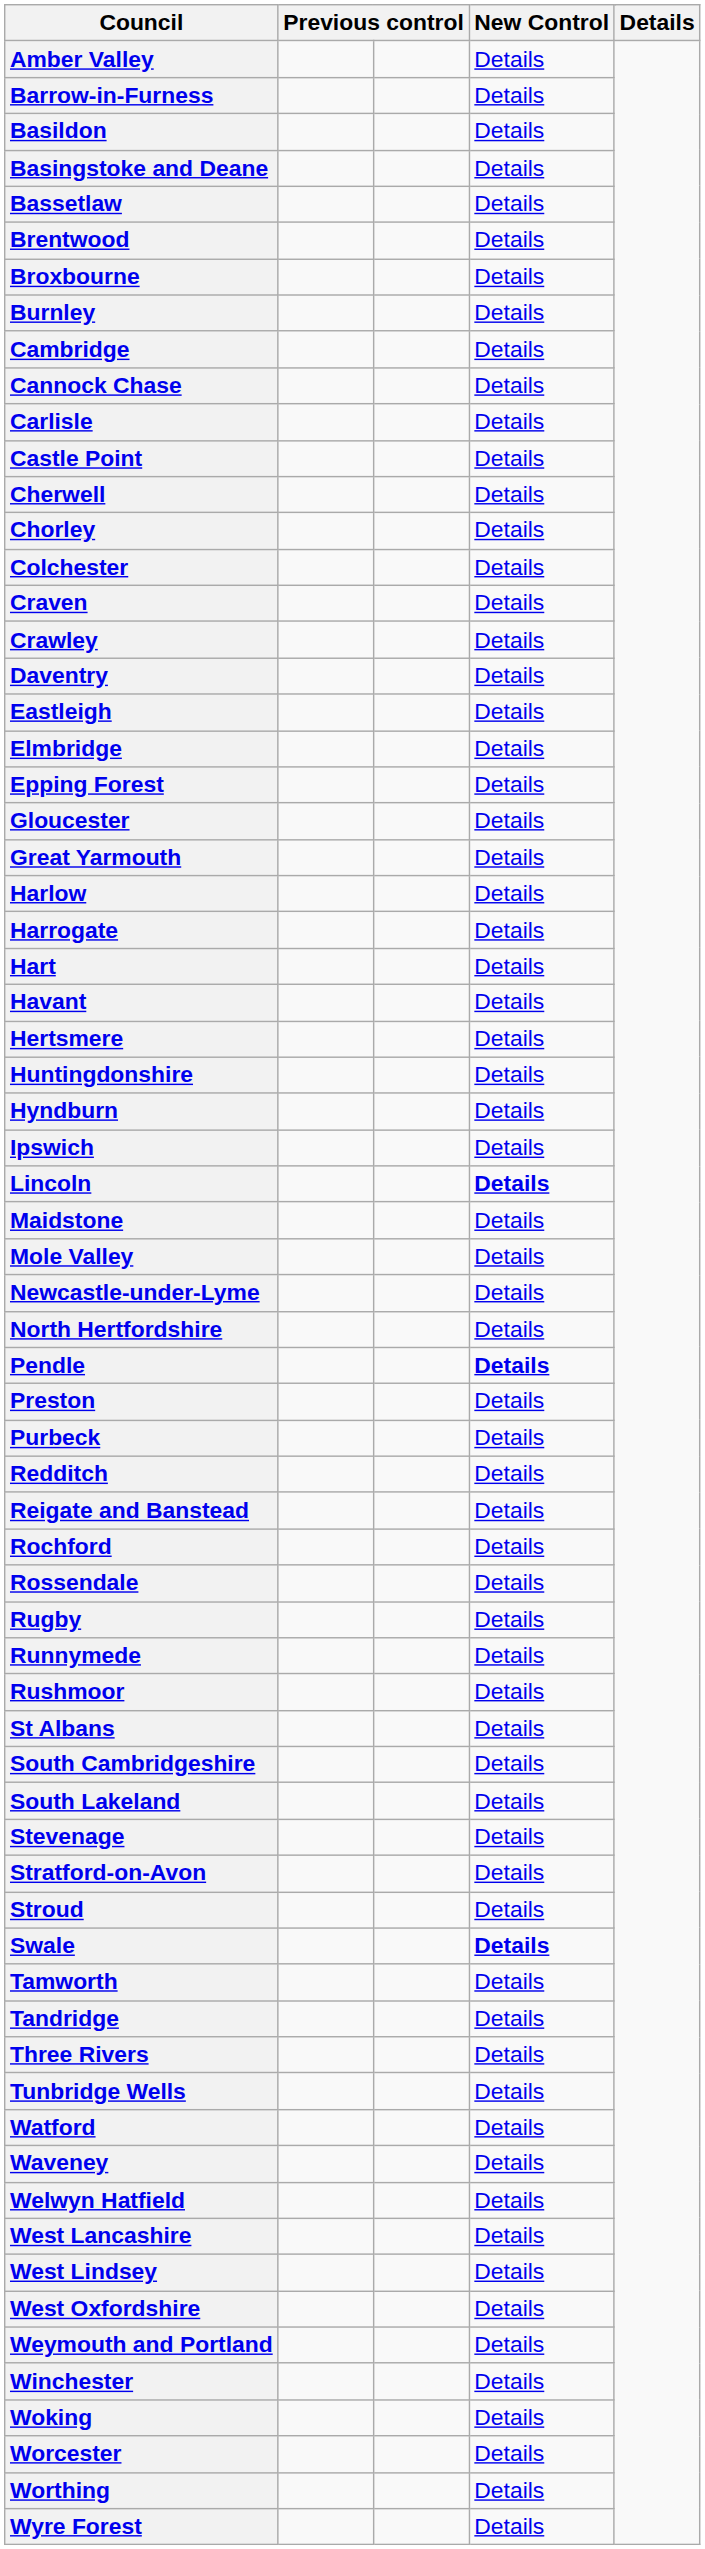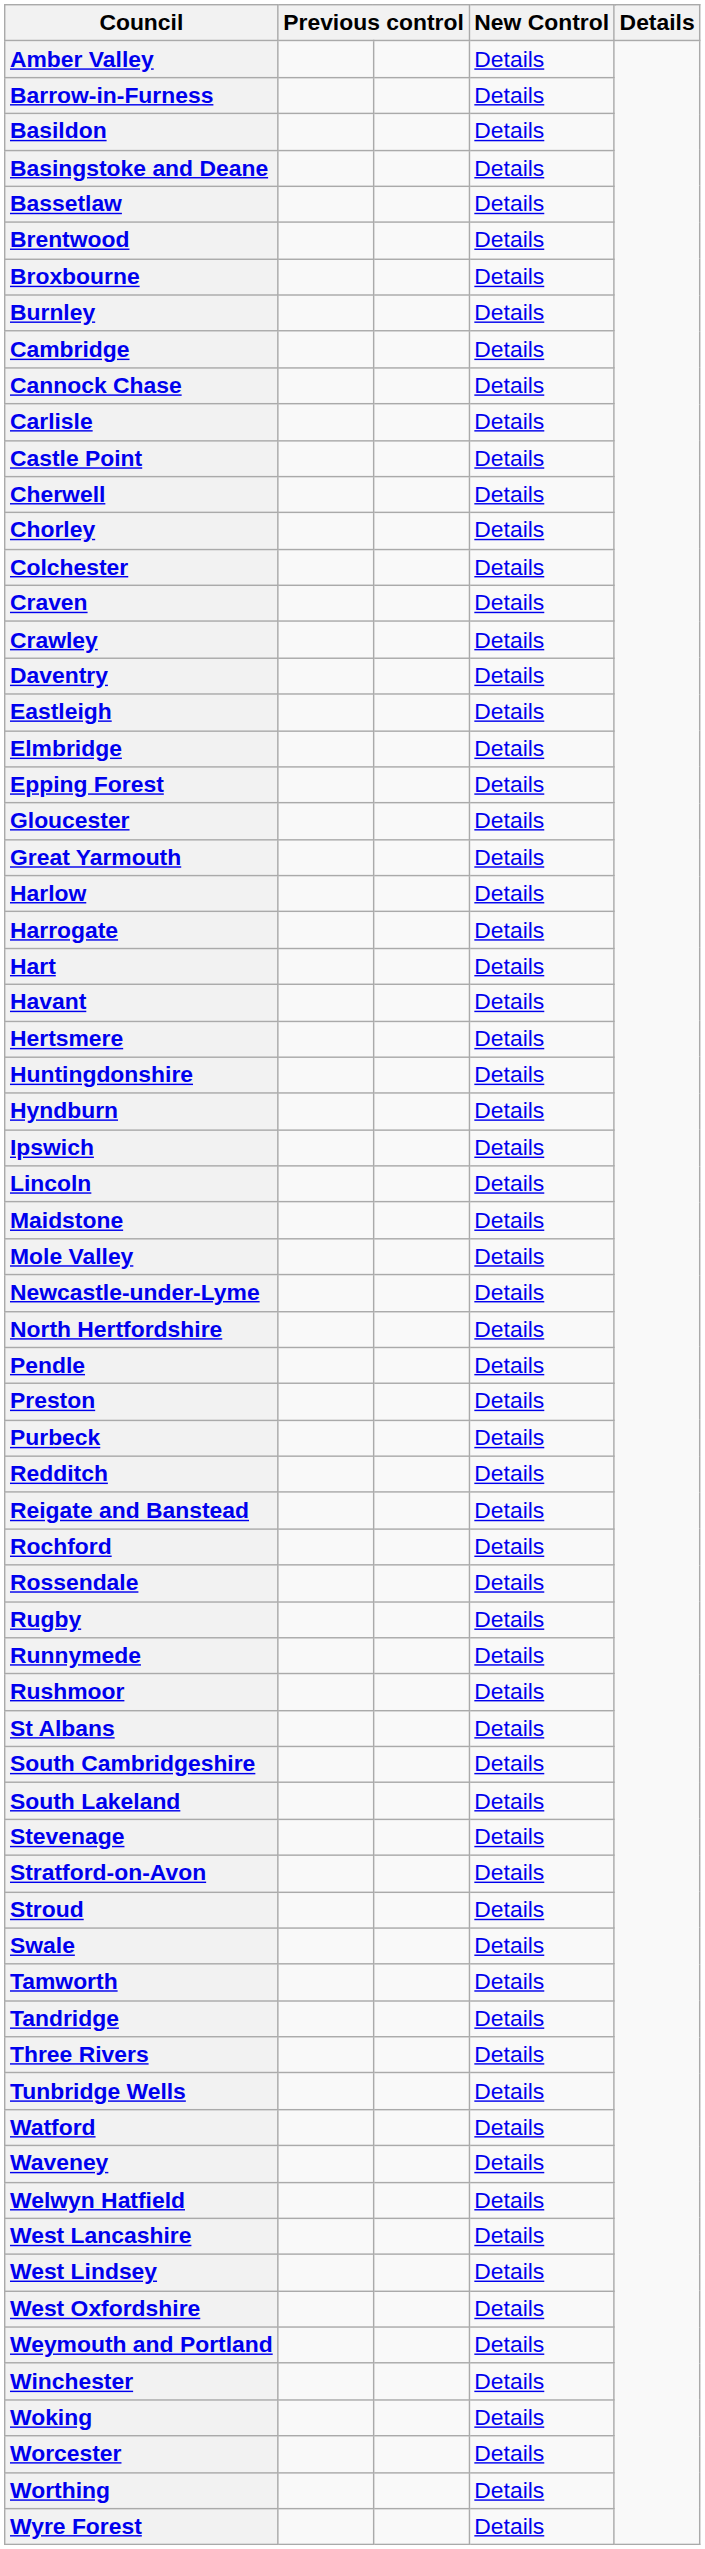(512, 1183) bold -> (509, 1183) normal
(512, 1365) bold -> (509, 1365) normal
(512, 1945) bold -> (509, 1945) normal
